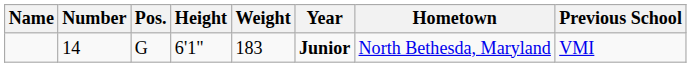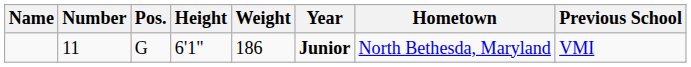(71, 47) 14 -> (71, 47) 11
(249, 47) 183 -> (249, 47) 186
